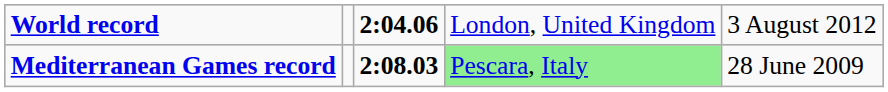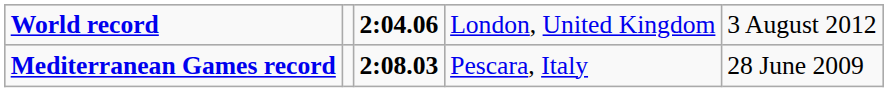(519, 65) lightgreen background -> (519, 65) no background
